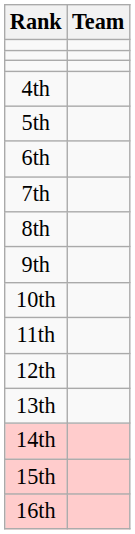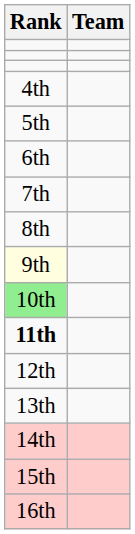(36, 264) no background -> (36, 264) lightyellow background
(36, 299) no background -> (36, 299) lightgreen background
(36, 335) normal -> (36, 335) bold
